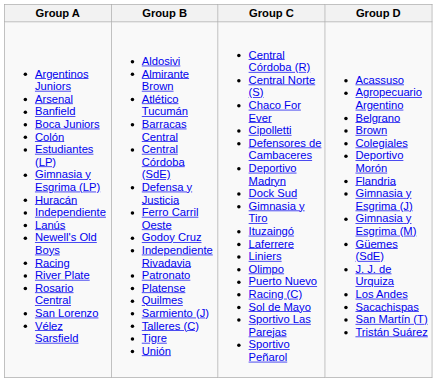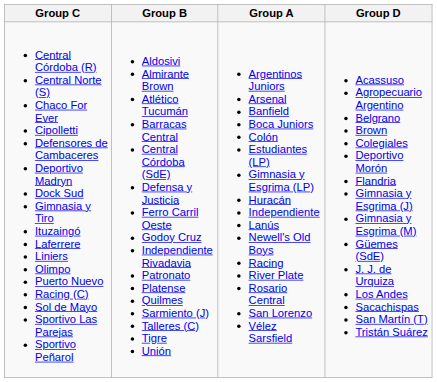columns swapped: (58, 13) <-> (271, 13)
